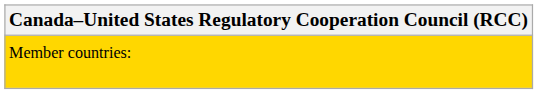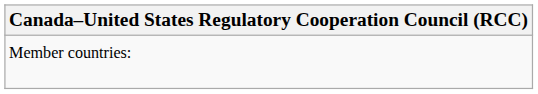(70, 52) gold background -> (70, 52) no background
